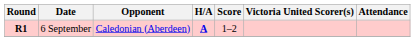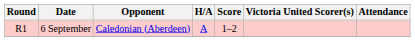(21, 28) bold -> (21, 28) normal
(204, 28) bold -> (204, 28) normal
